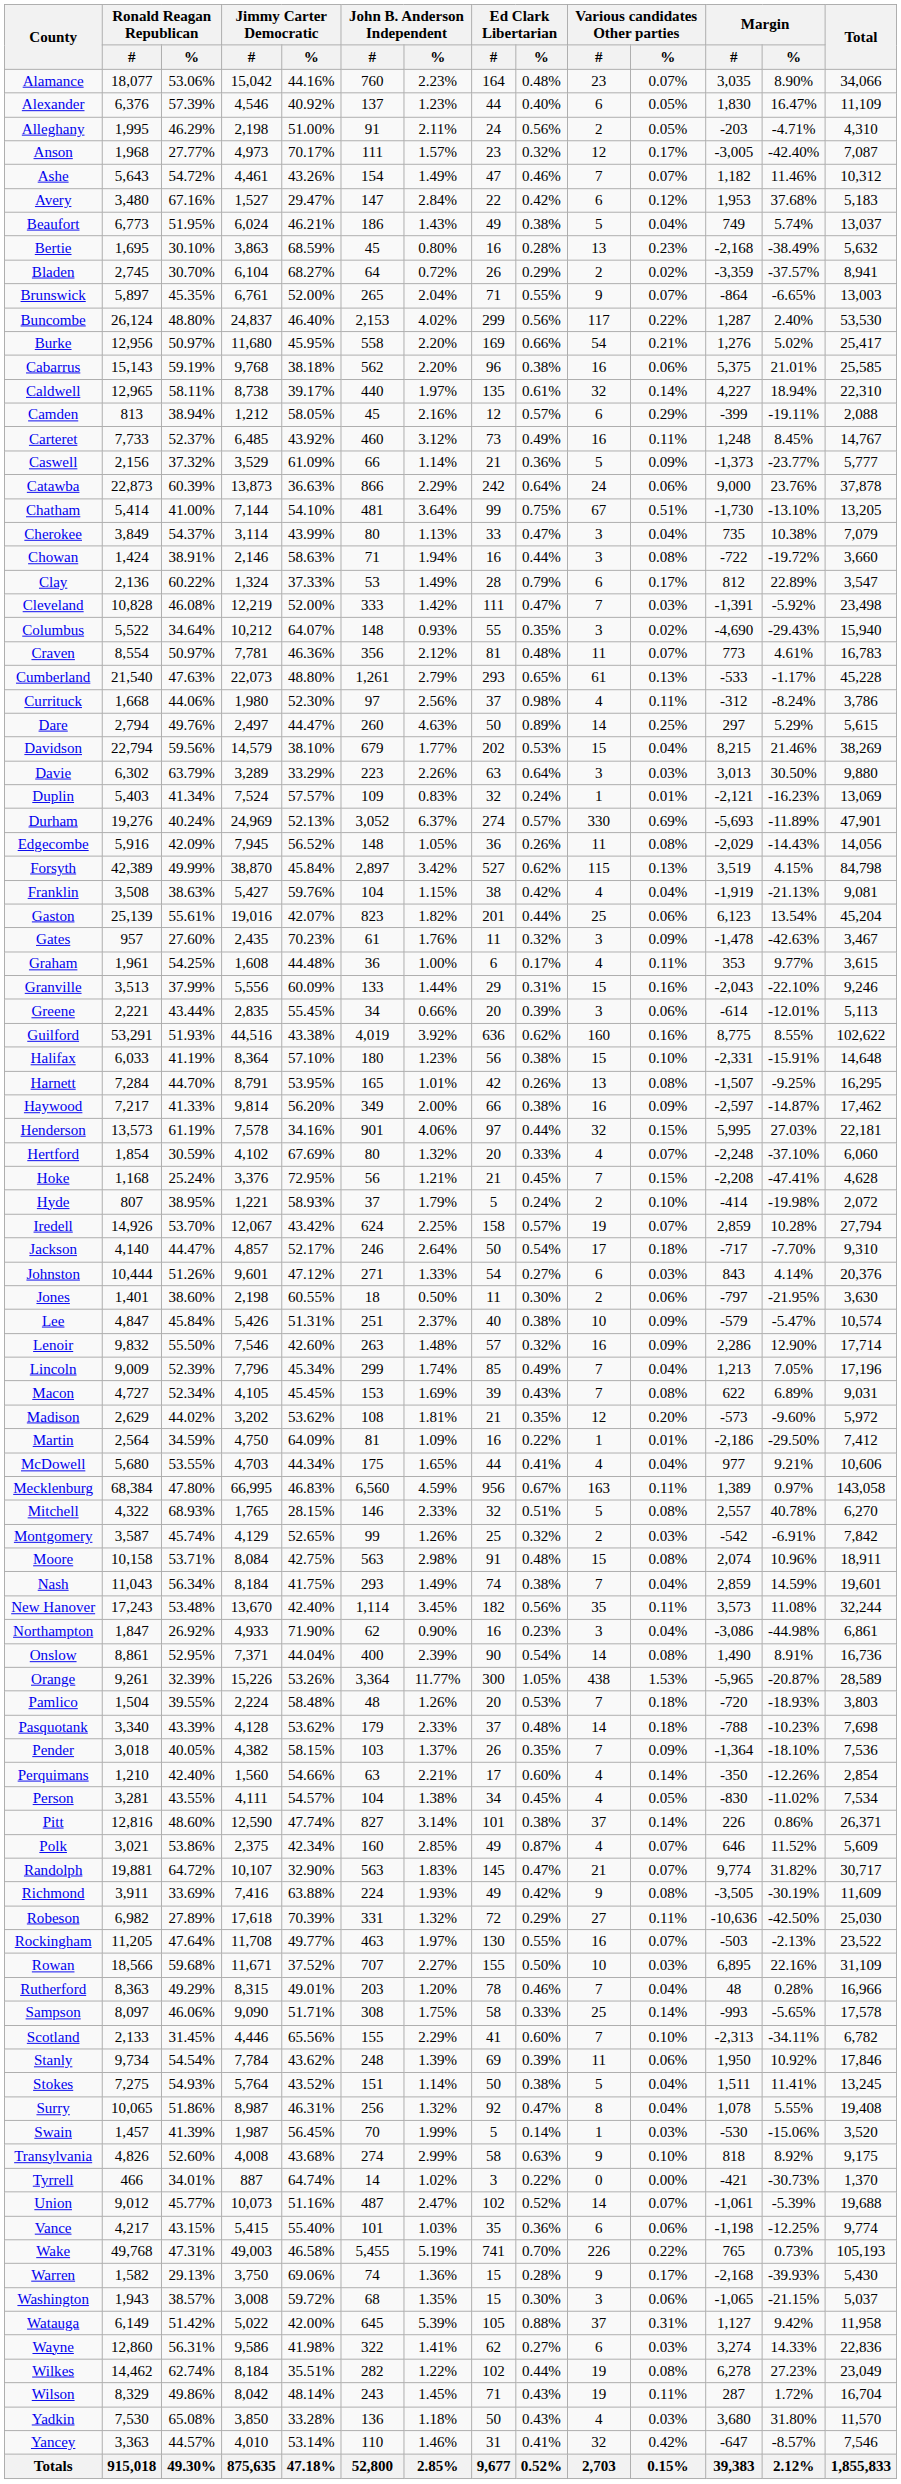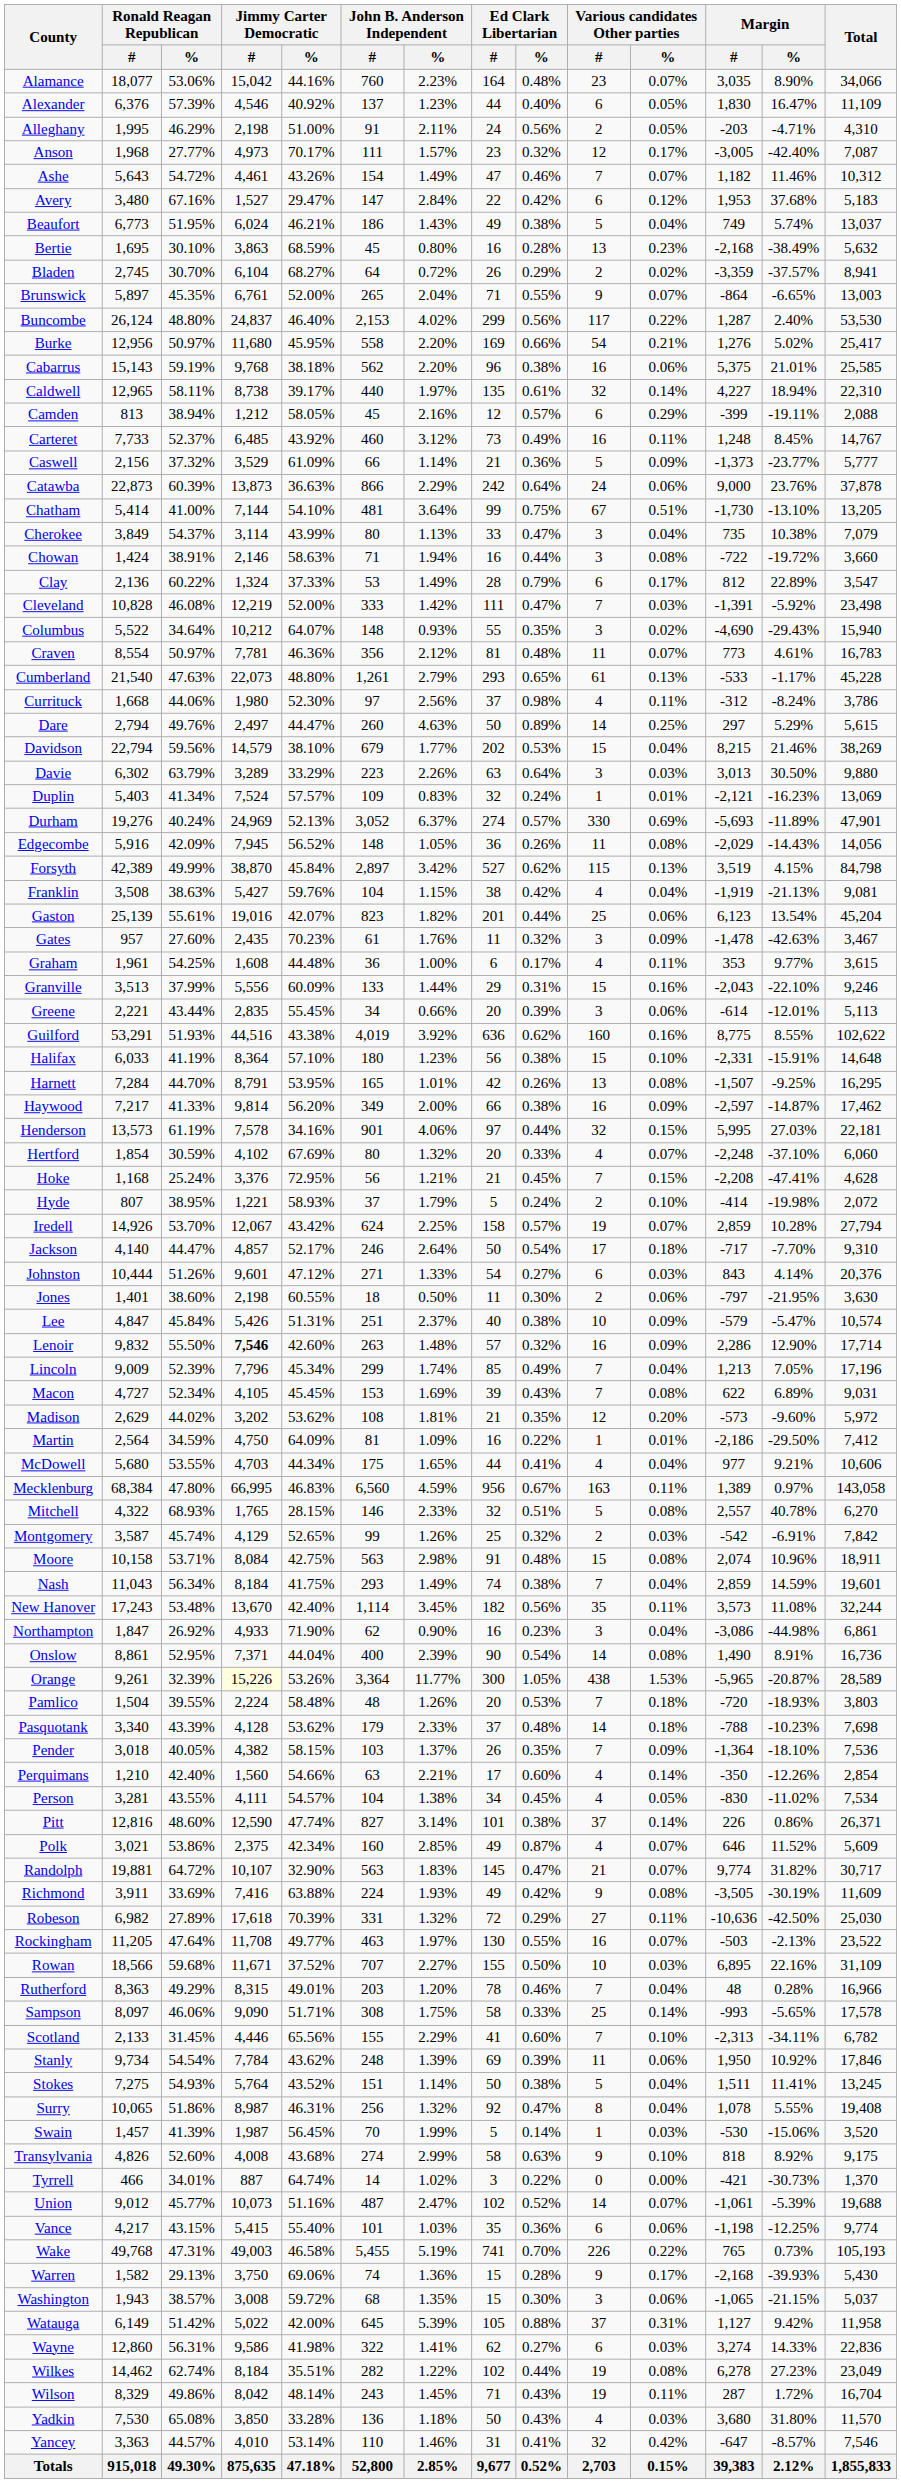(251, 1345) normal -> (251, 1345) bold
(251, 1679) no background -> (251, 1679) lightyellow background
